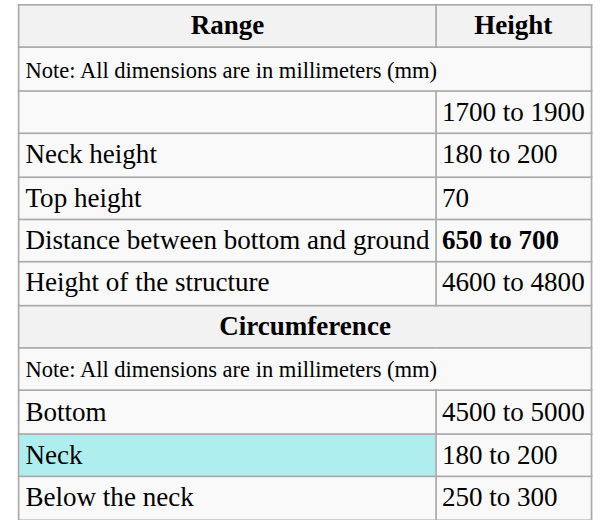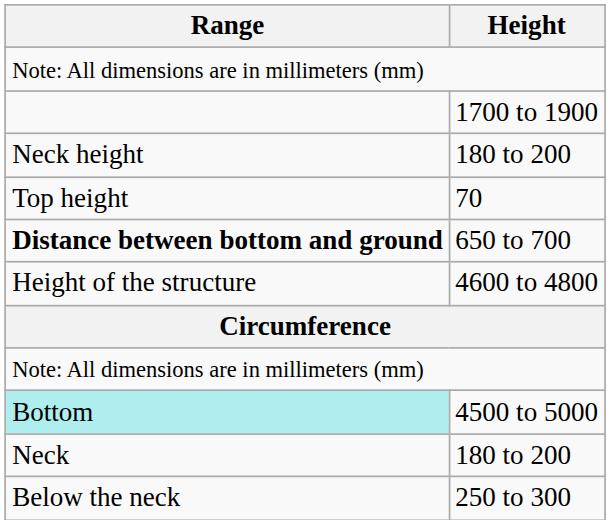(227, 240) normal -> (227, 240) bold
(501, 240) bold -> (513, 240) normal
(66, 411) no background -> (53, 411) paleturquoise background
(54, 454) paleturquoise background -> (41, 454) no background
